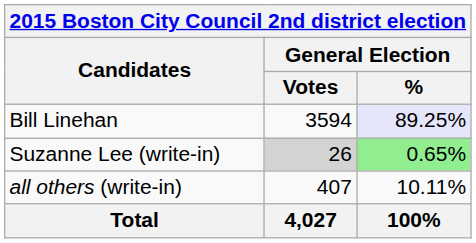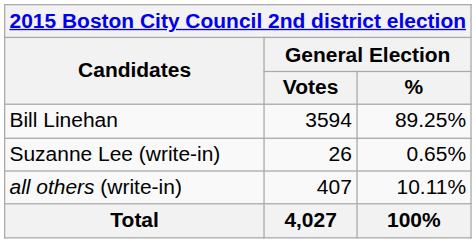(430, 120) lavender background -> (430, 120) no background
(340, 154) lightgrey background -> (340, 154) no background
(436, 154) lightgreen background -> (436, 154) no background
